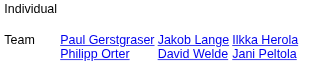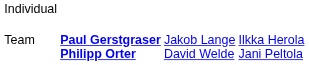(107, 47) normal -> (110, 47) bold
